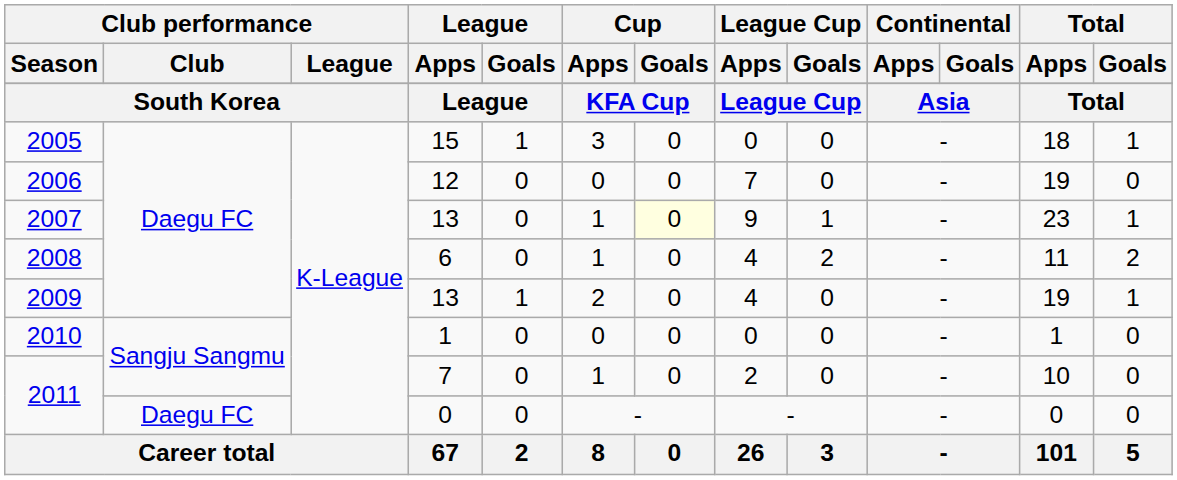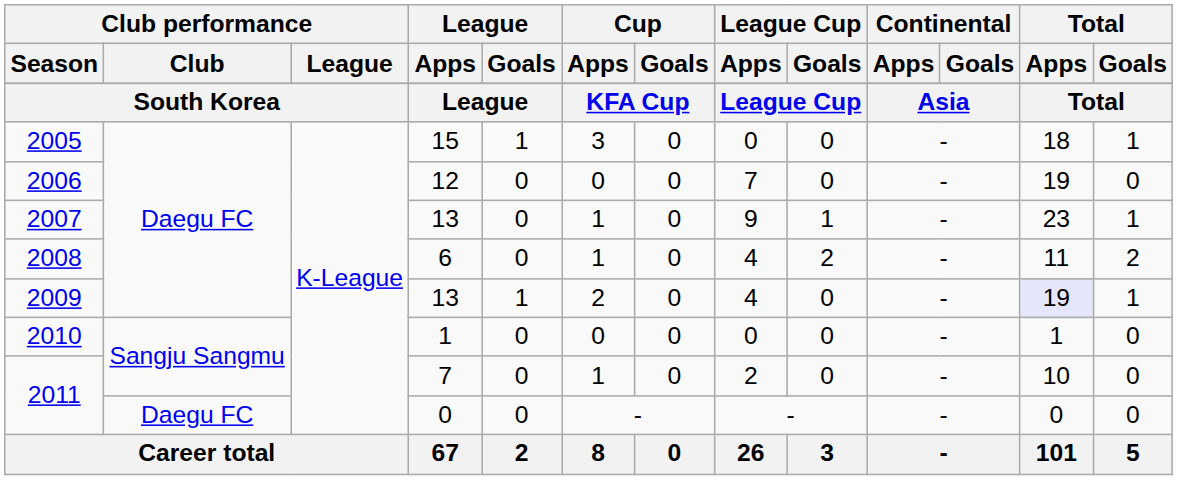(674, 219) lightyellow background -> (674, 219) no background
(1056, 297) no background -> (1056, 297) lavender background
